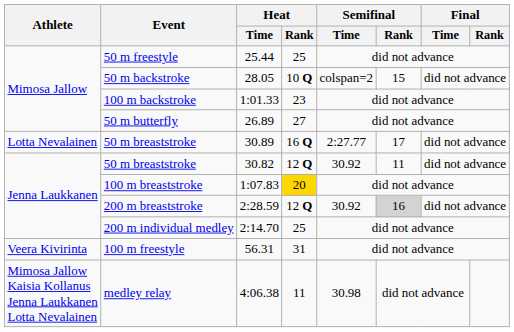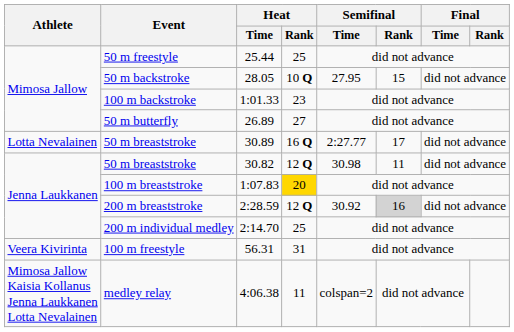(346, 78) colspan=2 -> (346, 78) 27.95
(346, 164) 30.92 -> (346, 164) 30.98
(346, 293) 30.98 -> (346, 293) colspan=2
